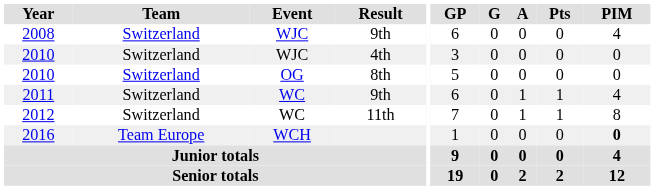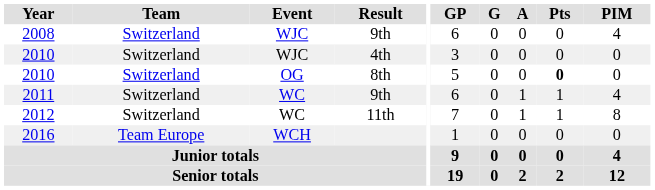(560, 74) normal -> (560, 74) bold
(617, 135) bold -> (617, 135) normal
